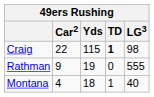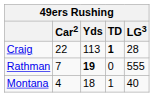(92, 49) 115 -> (92, 49) 113
(133, 49) 98 -> (133, 49) 28
(58, 66) 9 -> (58, 66) 7
(89, 66) normal -> (89, 66) bold
